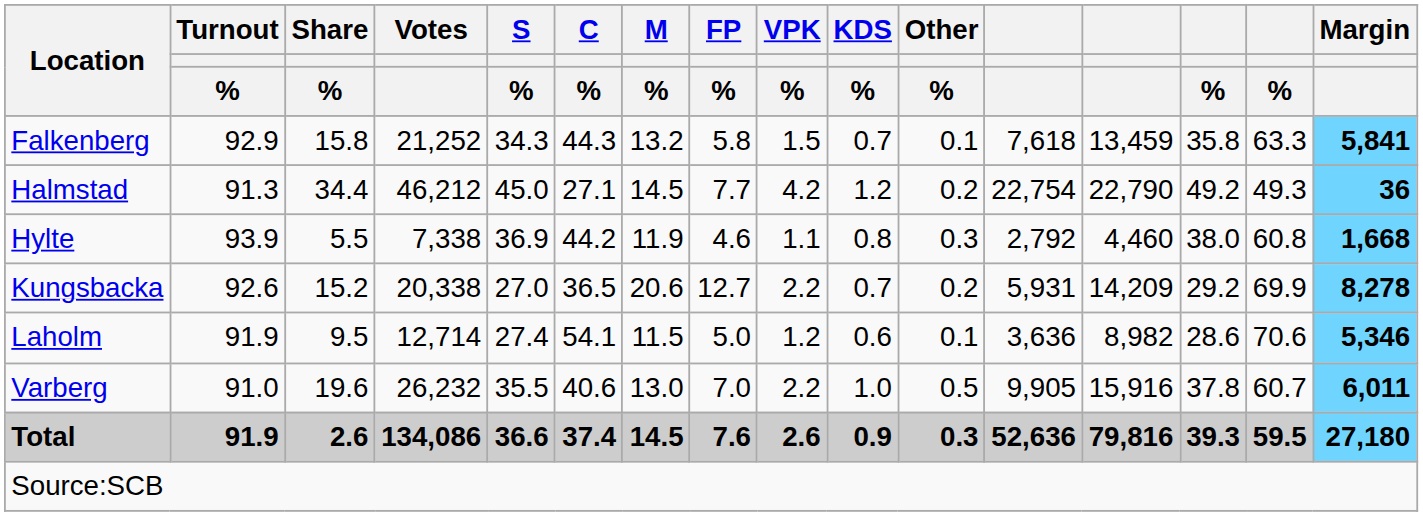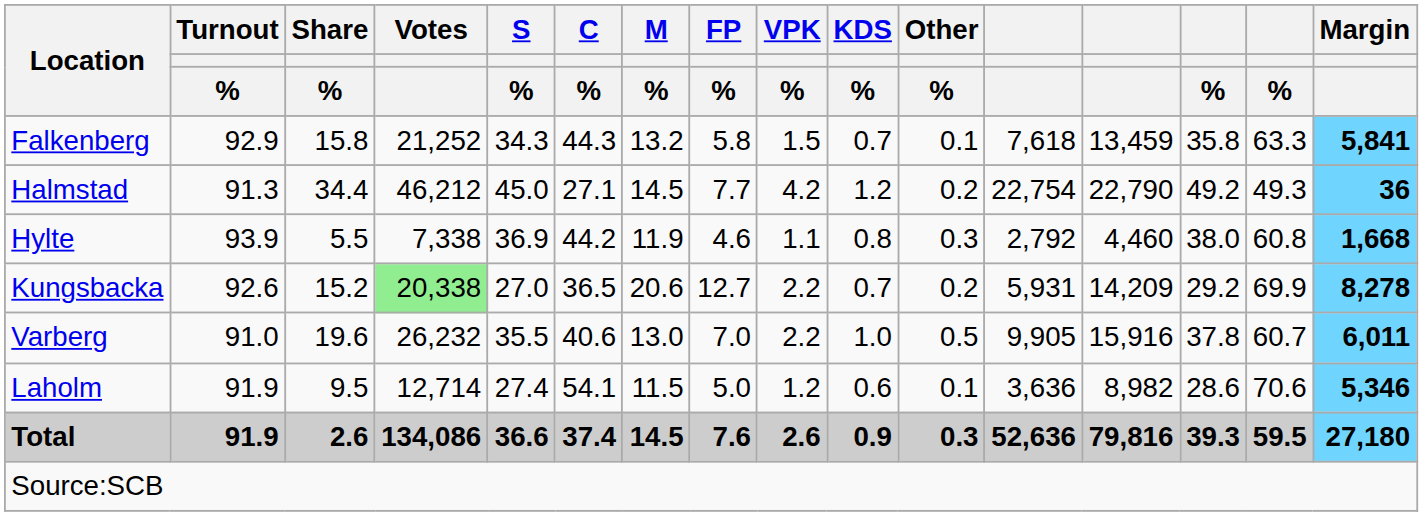(439, 288) no background -> (439, 288) lightgreen background
rows swapped: (57, 337) <-> (59, 386)
